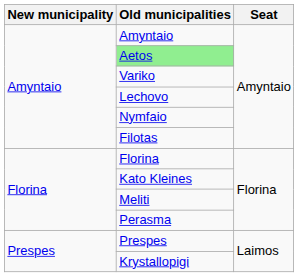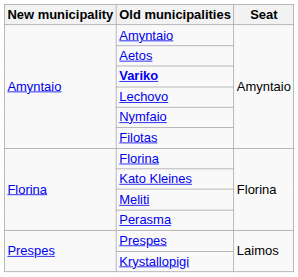(136, 55) lightgreen background -> (136, 55) no background
(137, 76) normal -> (139, 76) bold
